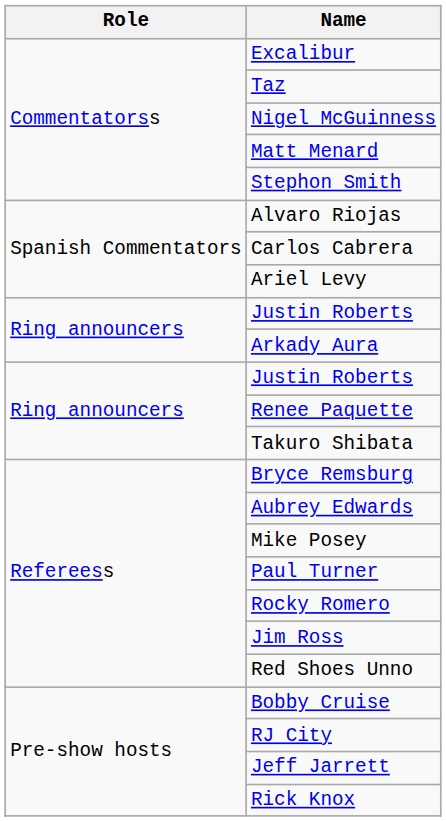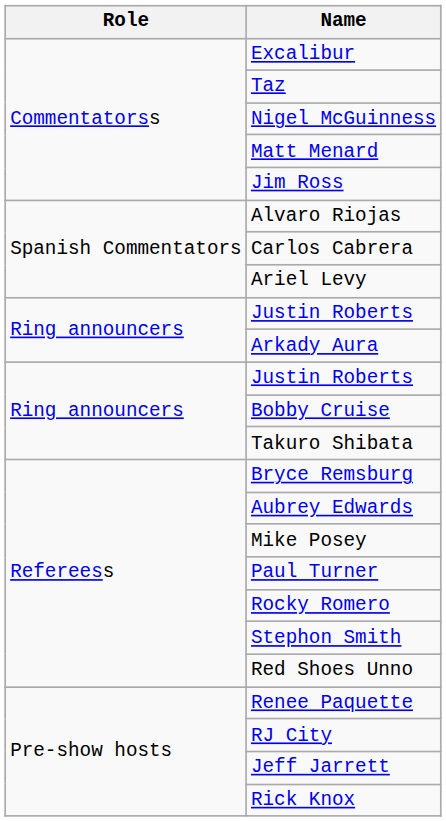(326, 184) Stephon Smith -> (297, 184) Jim Ross
(332, 411) Renee Paquette -> (320, 411) Bobby Cruise
(297, 638) Jim Ross -> (326, 638) Stephon Smith
(320, 703) Bobby Cruise -> (332, 703) Renee Paquette
